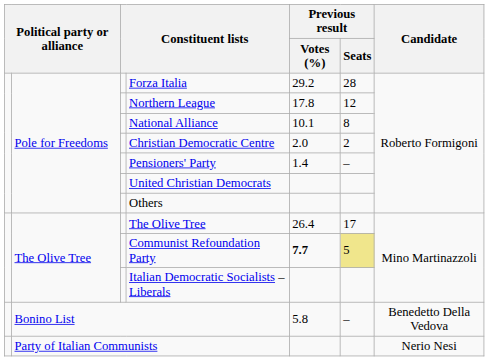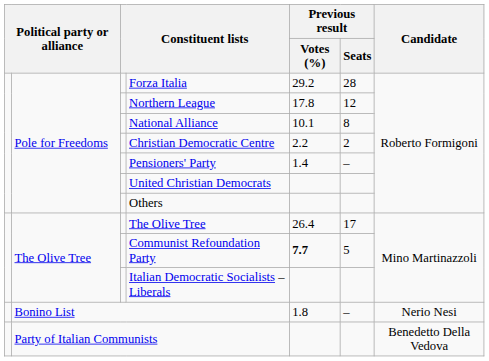(300, 143) 2.0 -> (300, 143) 2.2
(347, 250) khaki background -> (347, 250) no background
(300, 319) 5.8 -> (300, 311) 1.8
(429, 319) Benedetto Della Vedova -> (429, 311) Nerio Nesi
(429, 346) Nerio Nesi -> (429, 339) Benedetto Della Vedova
